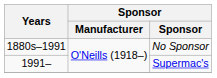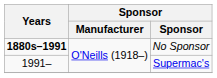(36, 47) normal -> (37, 47) bold
